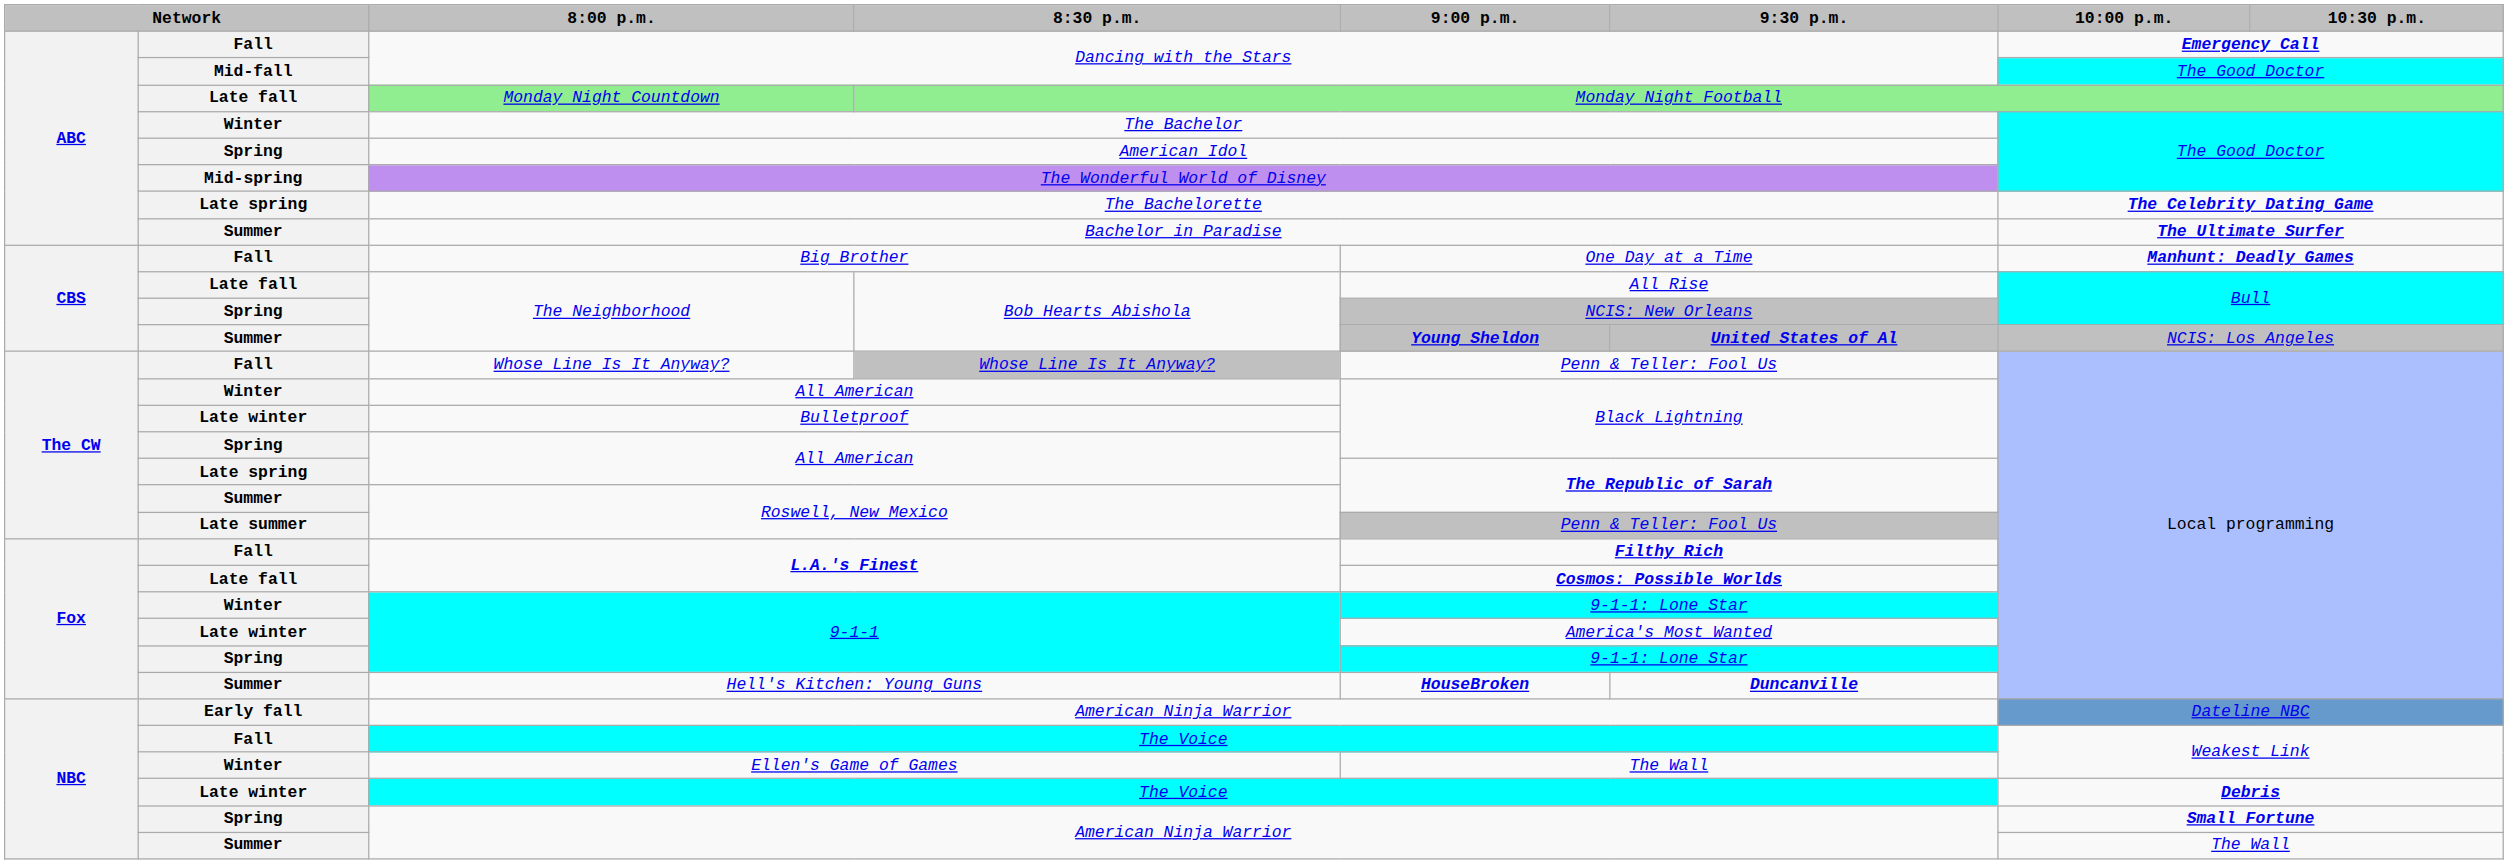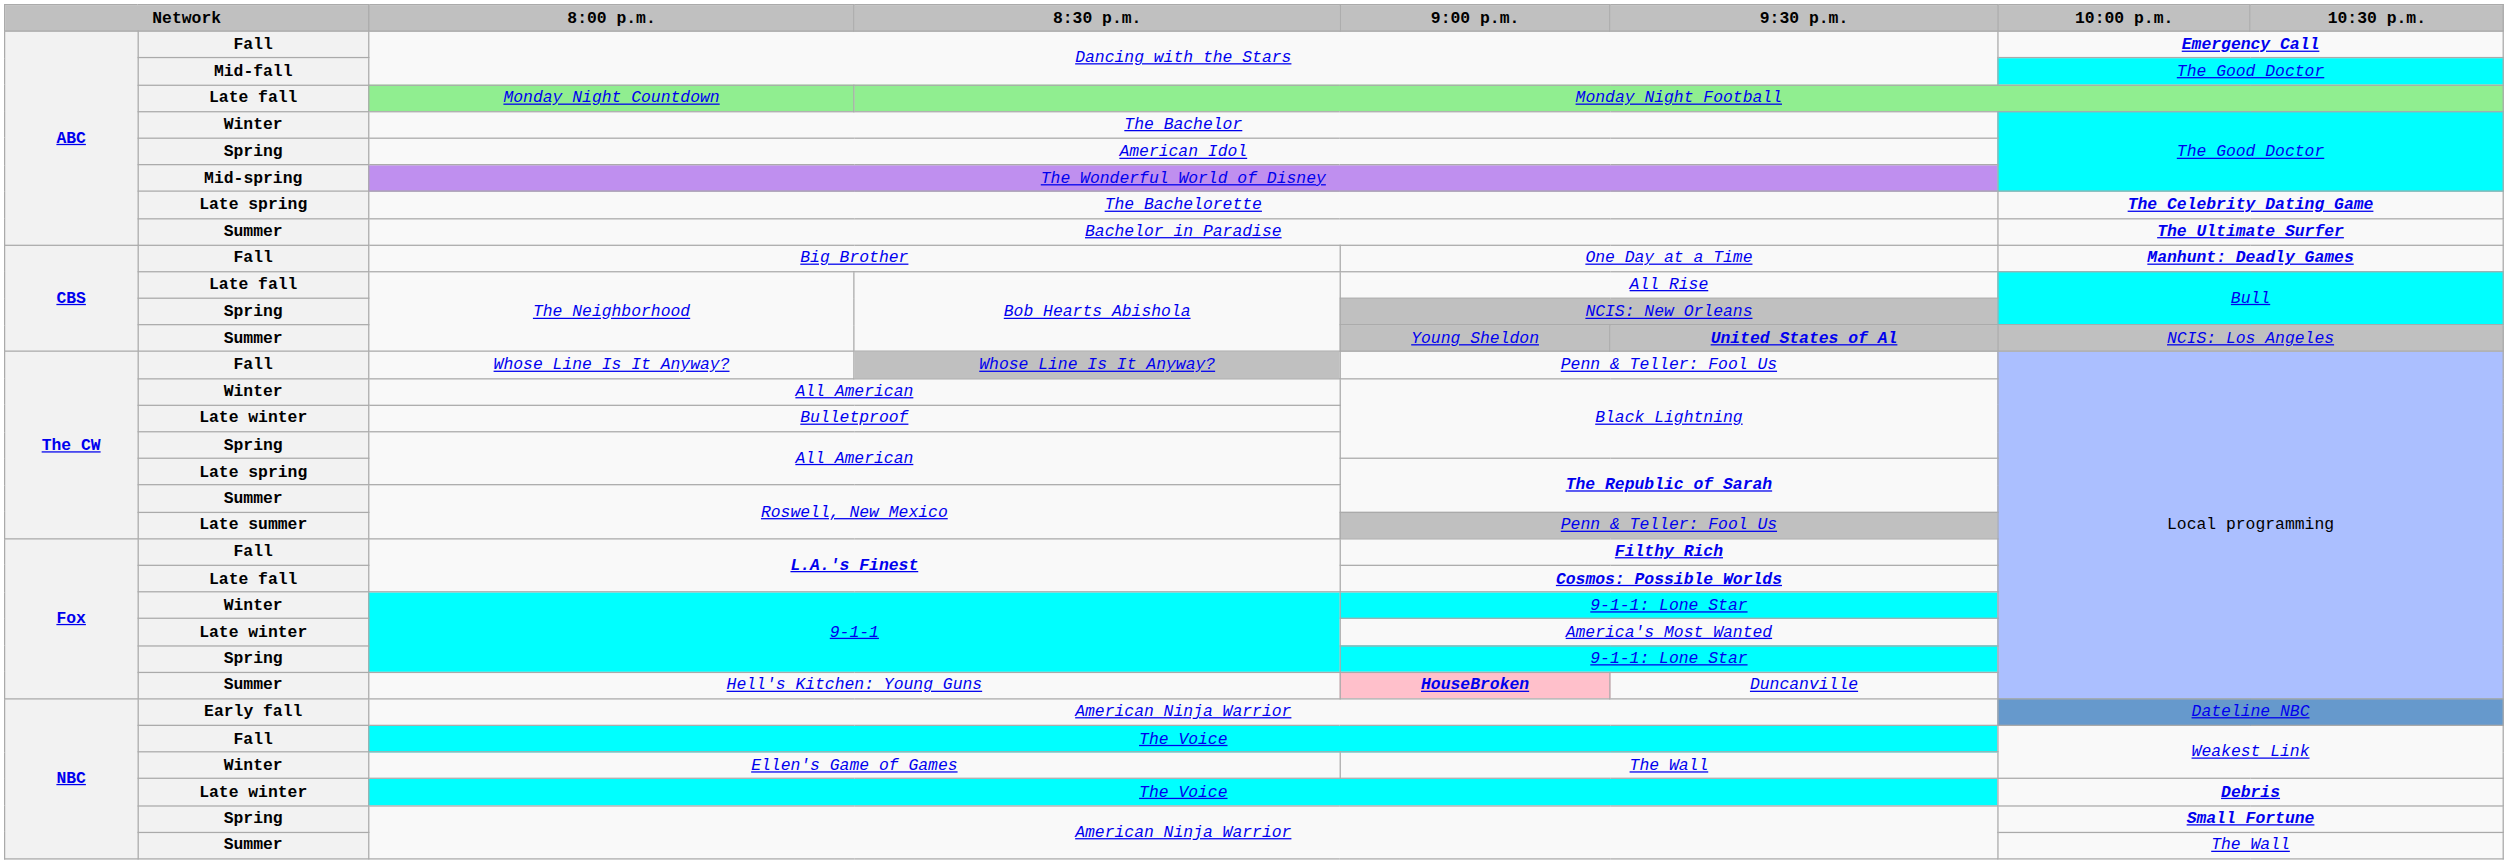(1475, 338) bold -> (1475, 338) normal
(1475, 685) no background -> (1475, 685) pink background
(1804, 685) bold -> (1804, 685) normal
